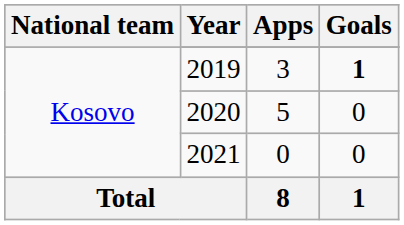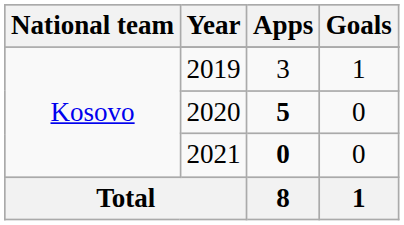(359, 68) bold -> (359, 68) normal
(283, 111) normal -> (283, 111) bold
(283, 154) normal -> (283, 154) bold
